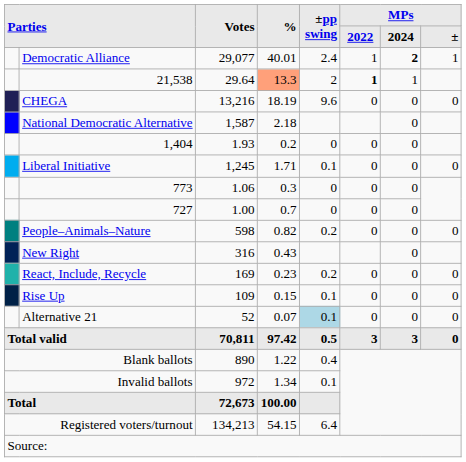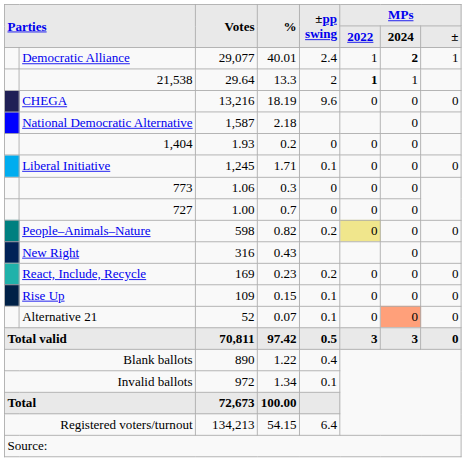(285, 80) lightsalmon background -> (285, 80) no background
(374, 231) no background -> (374, 231) khaki background
(329, 317) lightblue background -> (329, 317) no background
(415, 317) no background -> (415, 317) lightsalmon background
